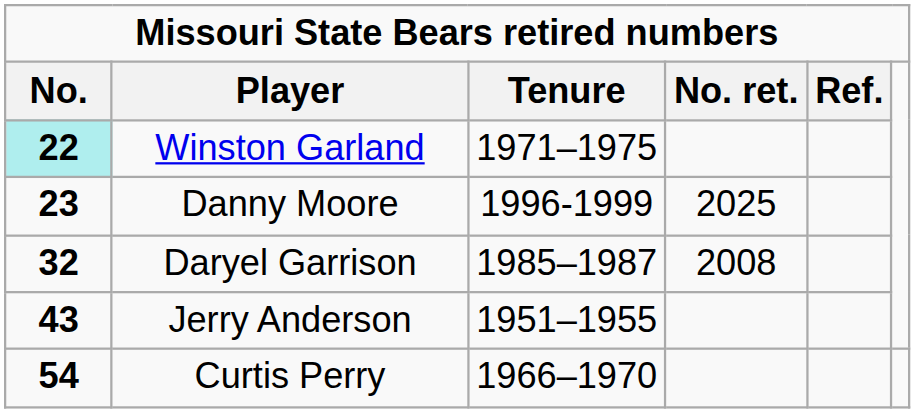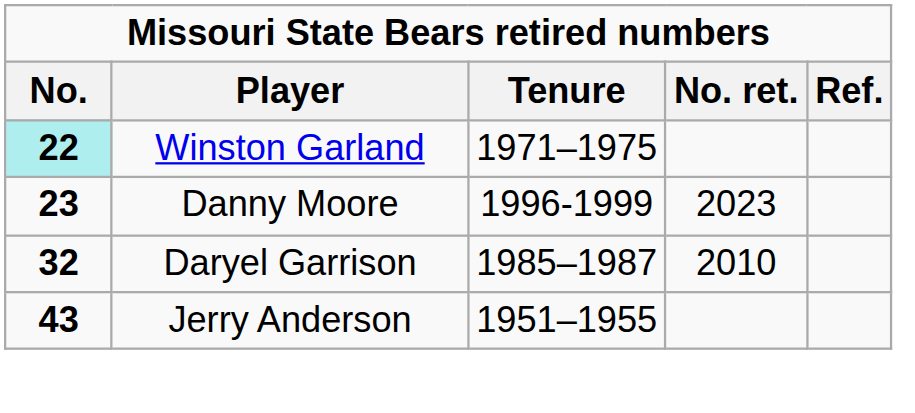(736, 205) 2025 -> (736, 205) 2023
(736, 262) 2008 -> (736, 262) 2010
- row: (290, 377)
